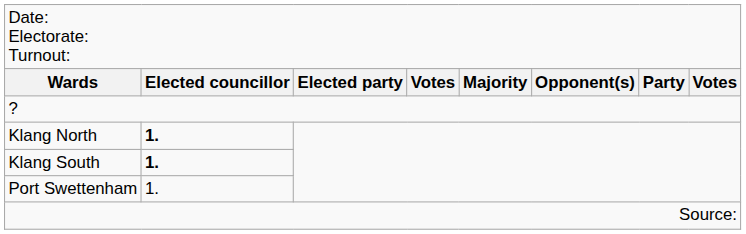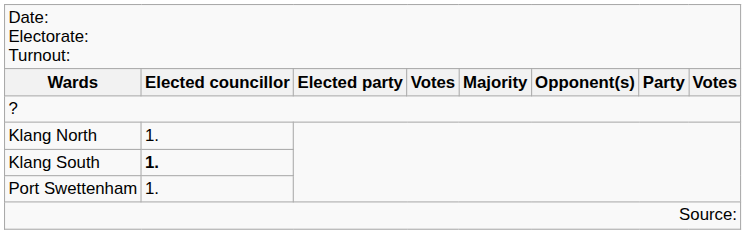(152, 135) bold -> (152, 135) normal
